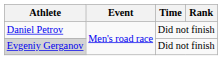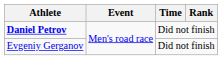(35, 30) normal -> (37, 30) bold
(45, 47) lightgrey background -> (45, 47) no background
